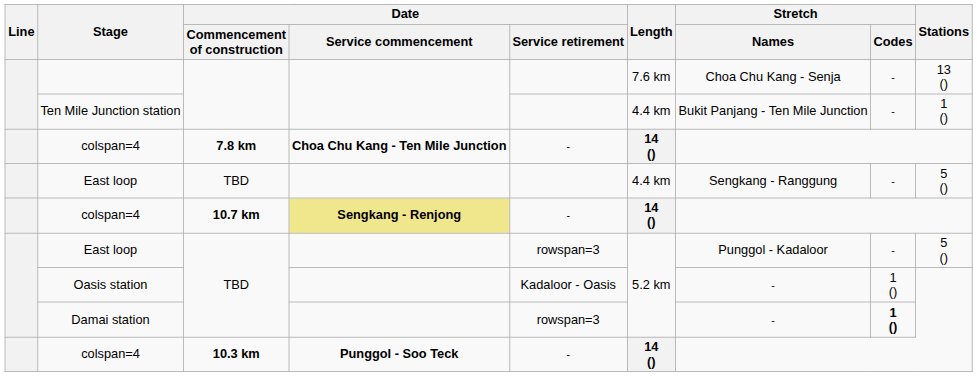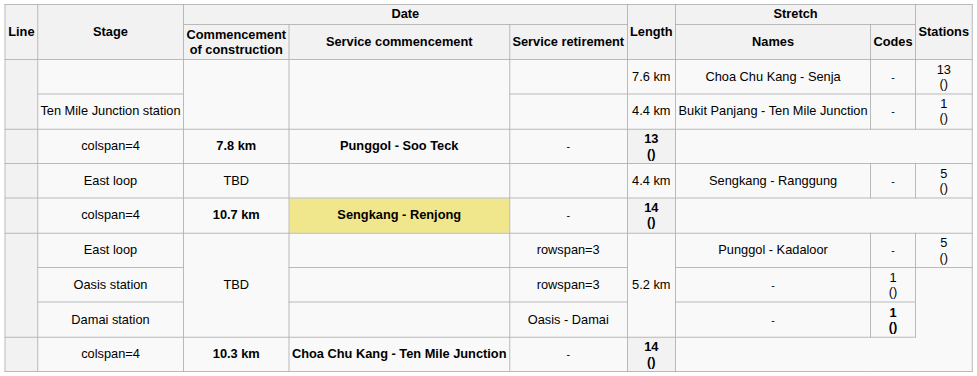(399, 146) Choa Chu Kang - Ten Mile Junction -> (399, 146) Punggol - Soo Teck
(651, 146) 14 () -> (651, 146) 13 ()
(568, 285) Kadaloor - Oasis -> (568, 285) rowspan=3
(568, 319) rowspan=3 -> (568, 319) Oasis - Damai
(399, 354) Punggol - Soo Teck -> (399, 354) Choa Chu Kang - Ten Mile Junction
